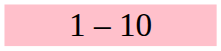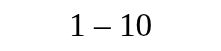(111, 24) pink background -> (111, 24) no background
